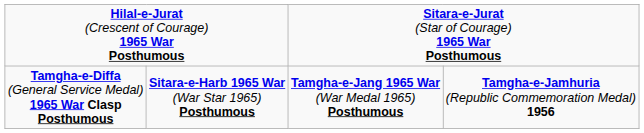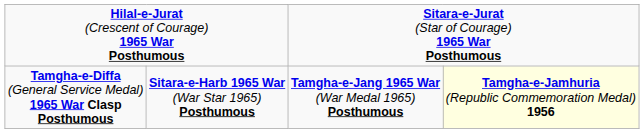(541, 97) no background -> (541, 97) lightyellow background
